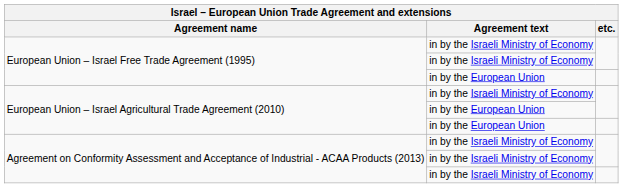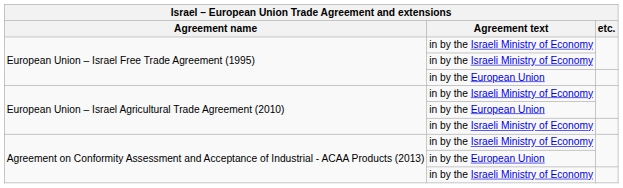(487, 126) in by the European Union -> (511, 126) in by the Israeli Ministry of Economy
(511, 158) in by the Israeli Ministry of Economy -> (487, 158) in by the European Union
